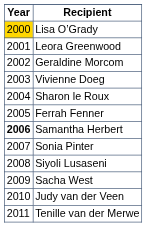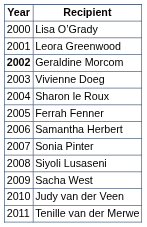(19, 29) gold background -> (19, 29) no background
(19, 63) normal -> (19, 63) bold
(19, 130) bold -> (19, 130) normal
